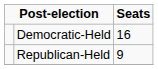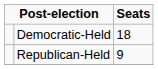(124, 34) 16 -> (124, 34) 18
